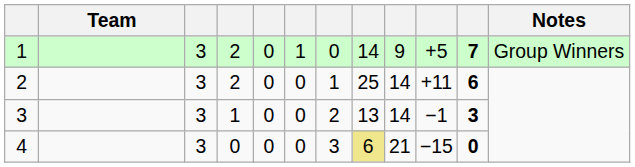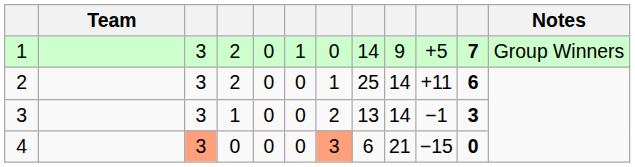(201, 145) no background -> (201, 145) lightsalmon background
(334, 145) no background -> (334, 145) lightsalmon background
(368, 145) khaki background -> (368, 145) no background
